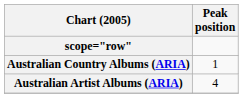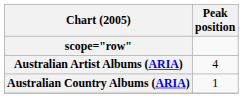rows swapped: (98, 83) <-> (98, 64)
